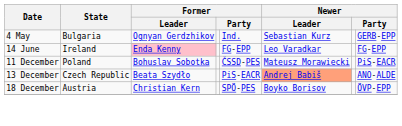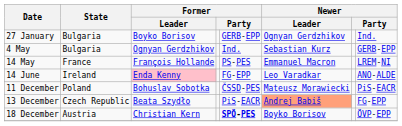+ row: (30, 37)
+ row: (21, 62)
(372, 50) FG-EPP -> (376, 75) ANO-ALDE
(376, 75) ANO-ALDE -> (372, 101) FG-EPP
(239, 88) normal -> (239, 114) bold
